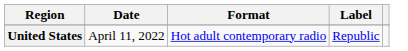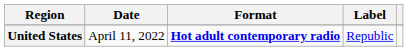(248, 35) normal -> (255, 35) bold
